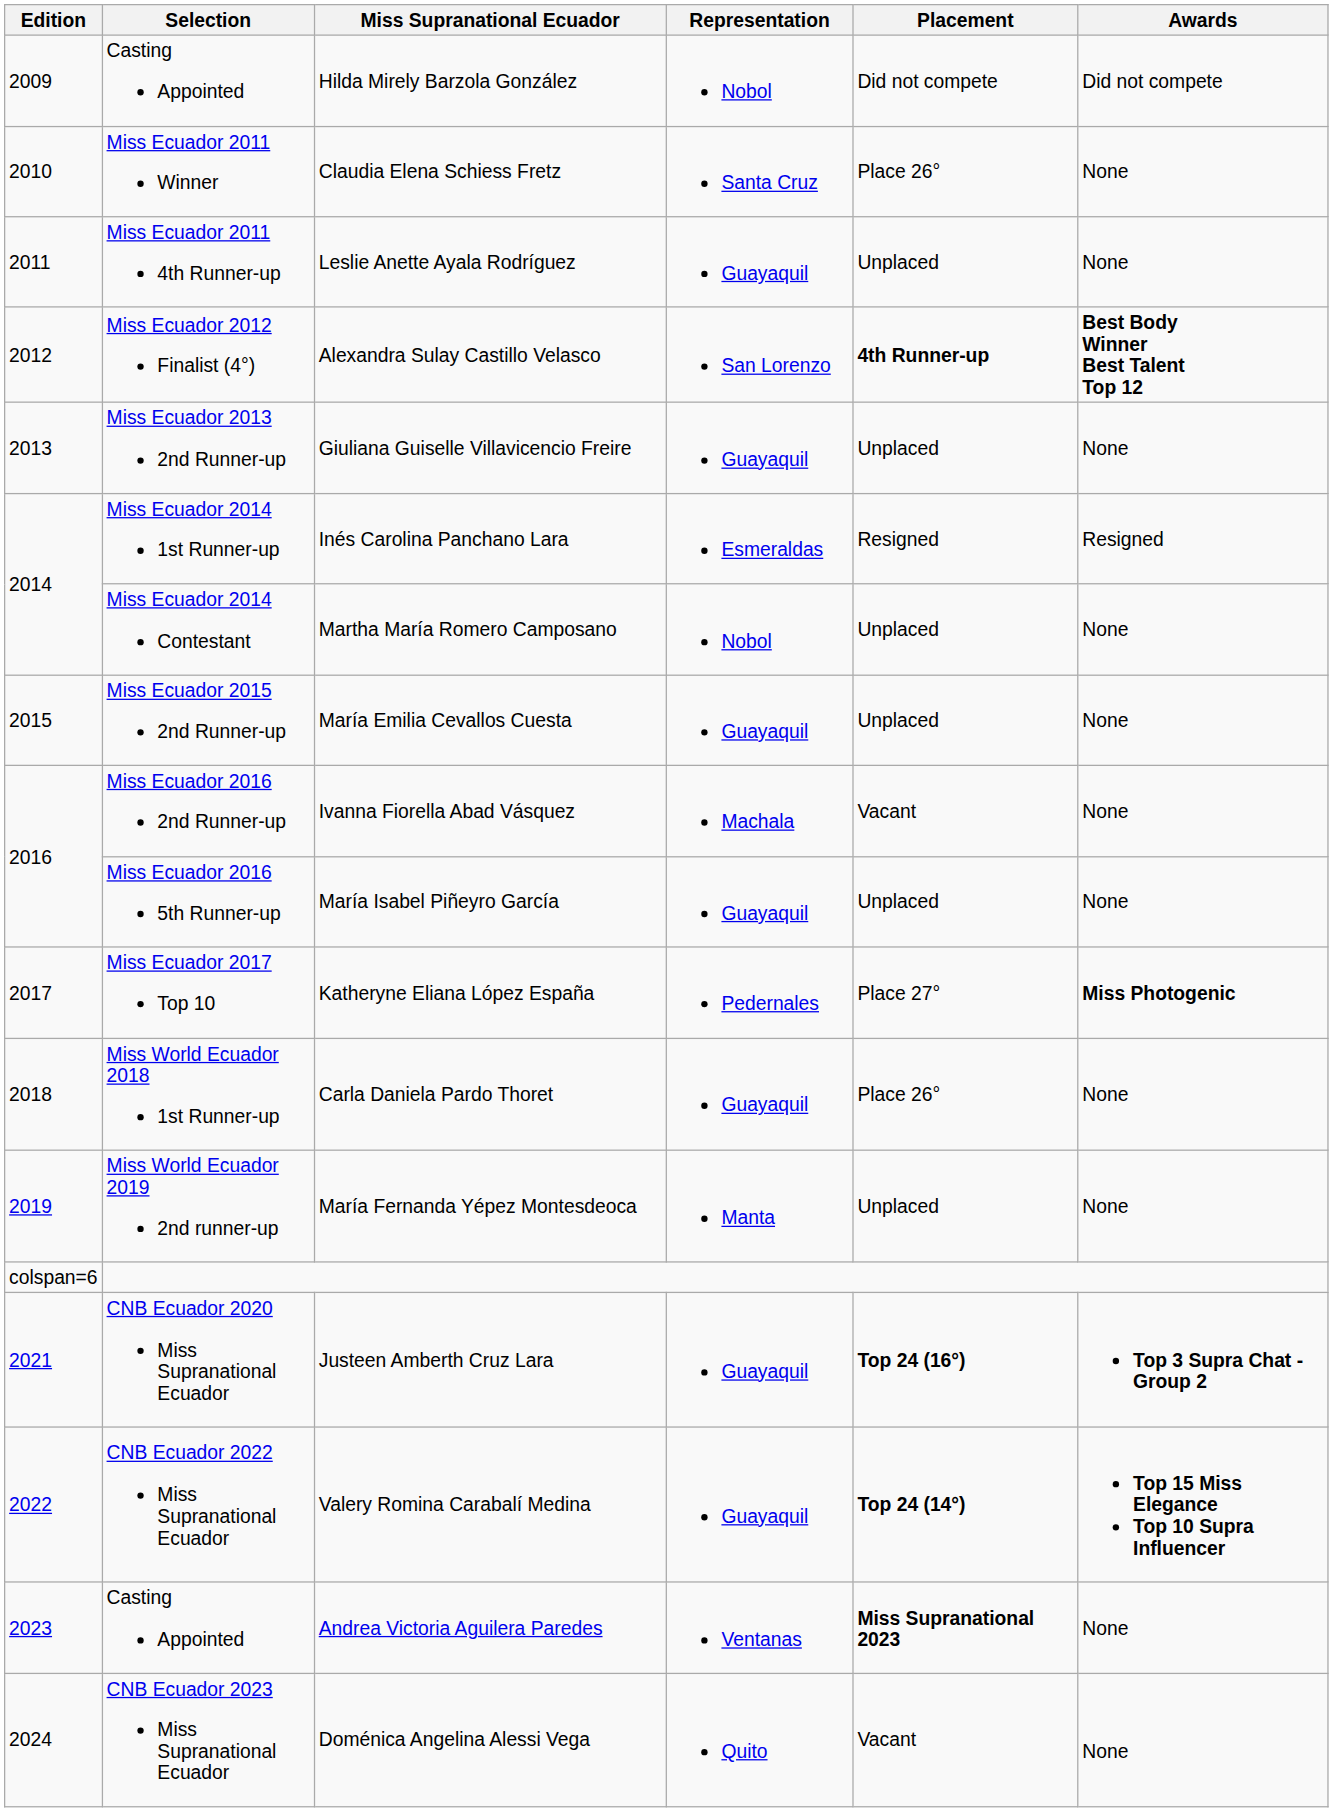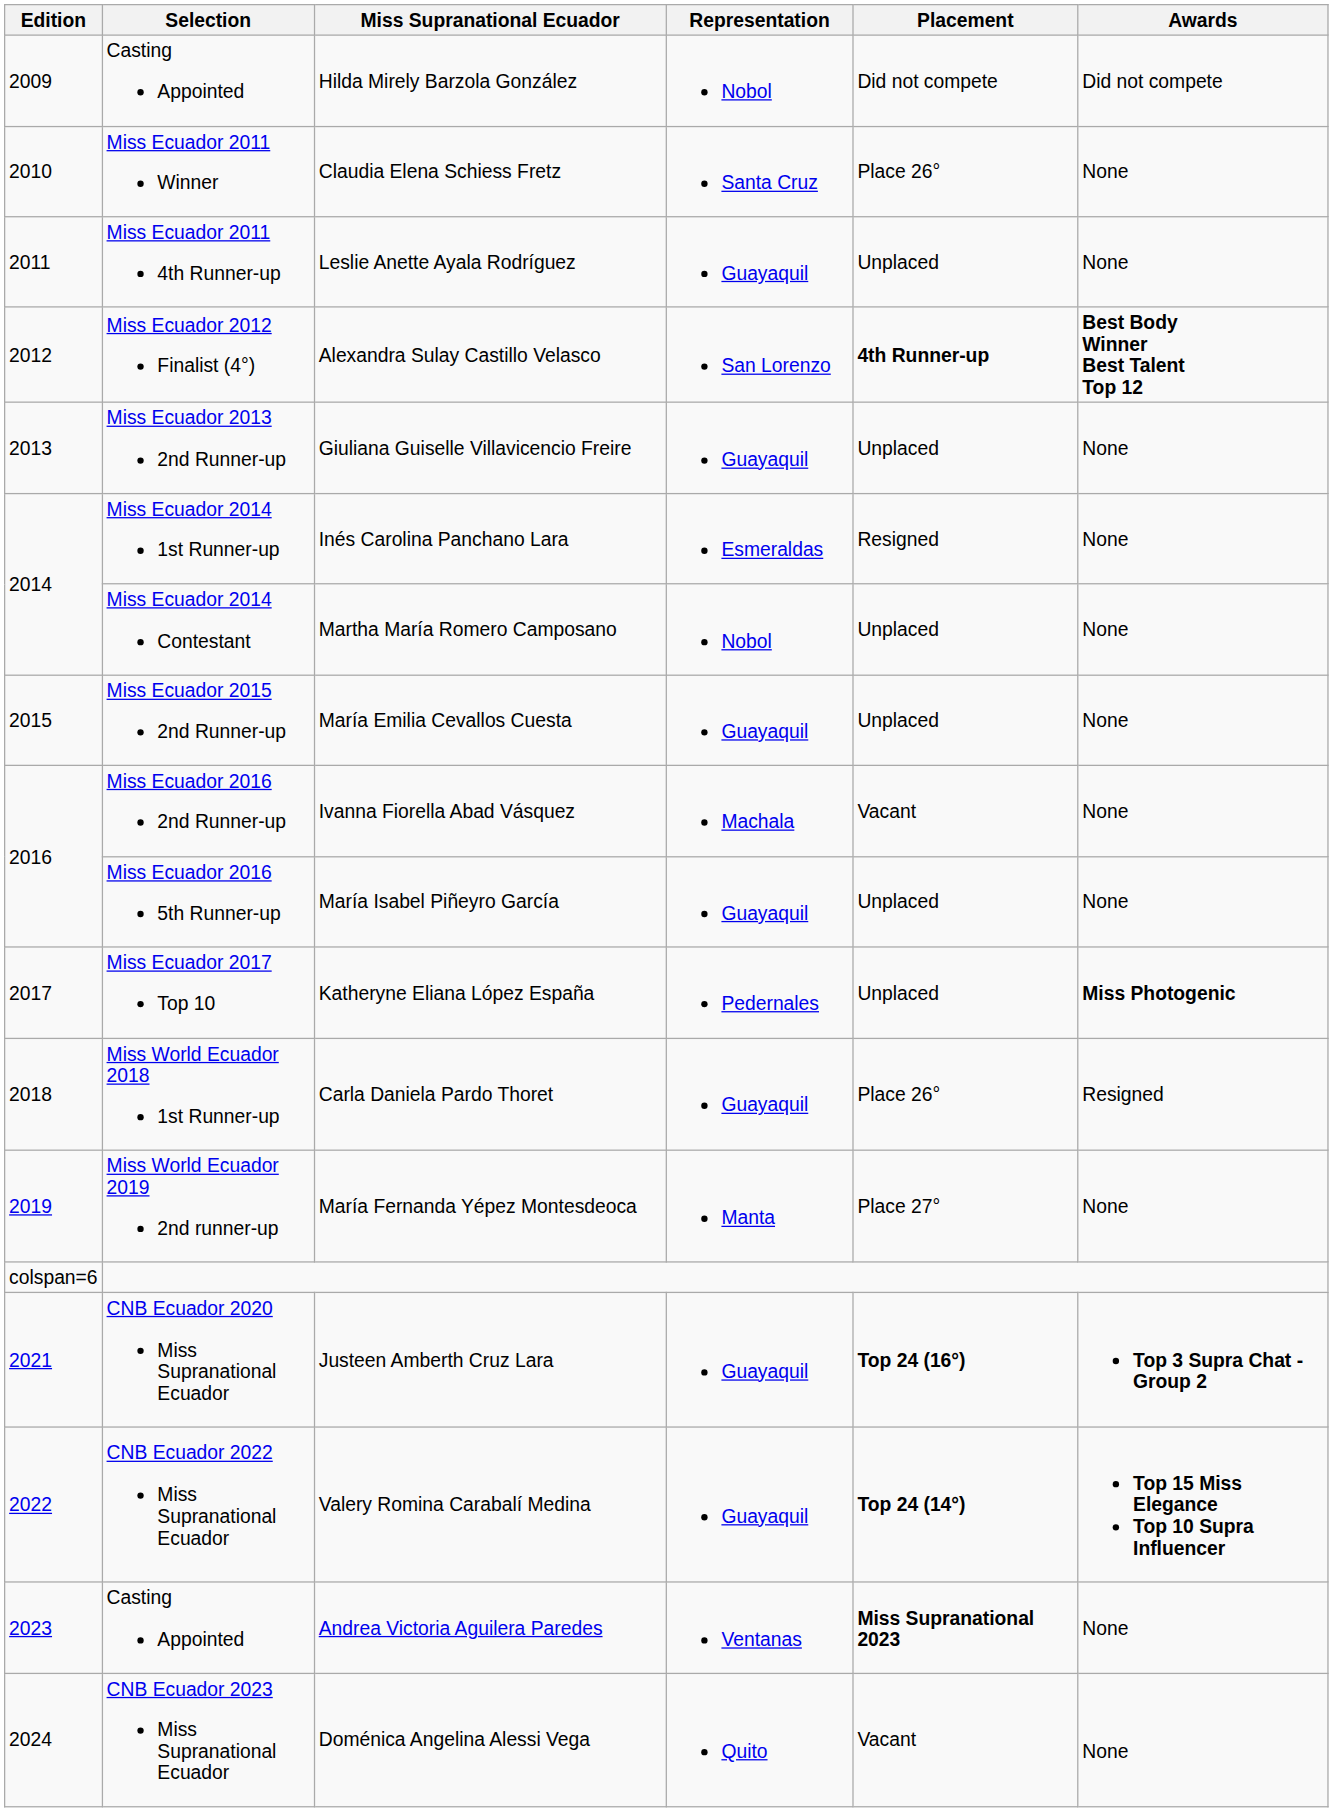(1123, 539) Resigned -> (1105, 539) None
(899, 993) Place 27° -> (898, 993) Unplaced
(1105, 1094) None -> (1123, 1094) Resigned
(898, 1206) Unplaced -> (899, 1206) Place 27°
